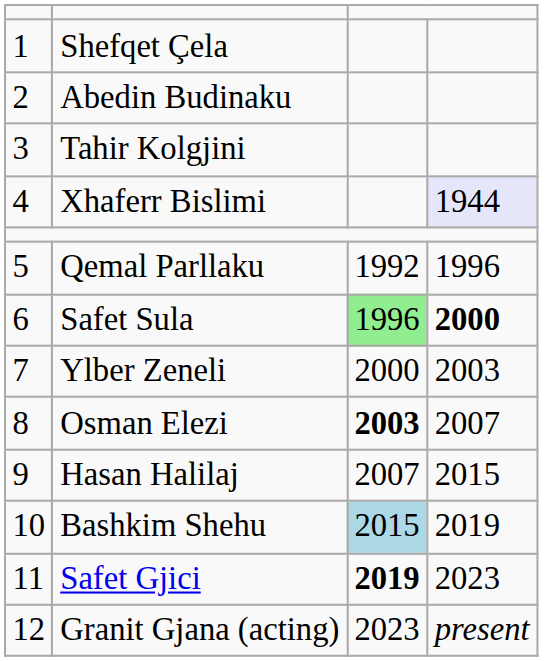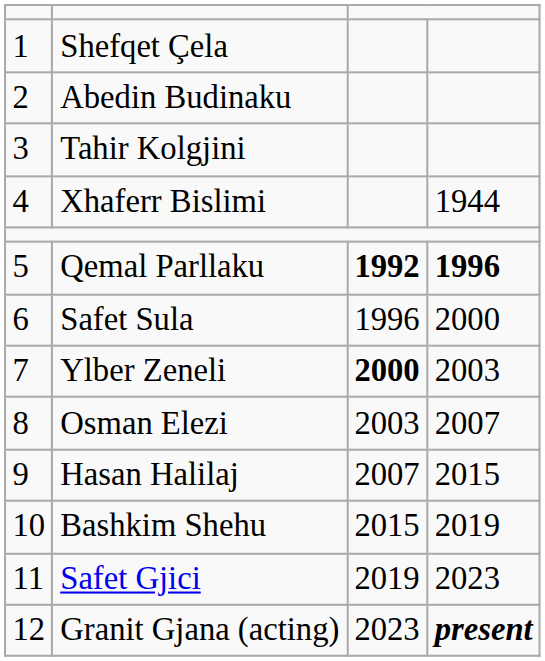(467, 200) lavender background -> (467, 200) no background
(387, 267) normal -> (387, 267) bold
(467, 267) normal -> (467, 267) bold
(387, 319) lightgreen background -> (387, 319) no background
(467, 319) bold -> (467, 319) normal
(387, 371) normal -> (387, 371) bold
(387, 422) bold -> (387, 422) normal
(387, 526) lightblue background -> (387, 526) no background
(387, 578) bold -> (387, 578) normal
(482, 629) normal -> (484, 629) bold
